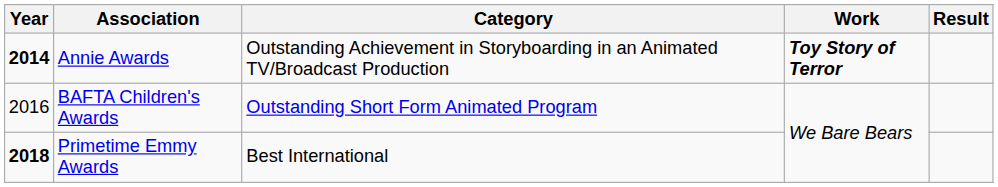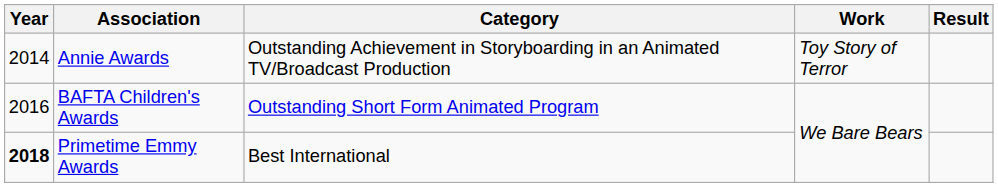(29, 58) bold -> (29, 58) normal
(842, 58) bold -> (848, 58) normal
